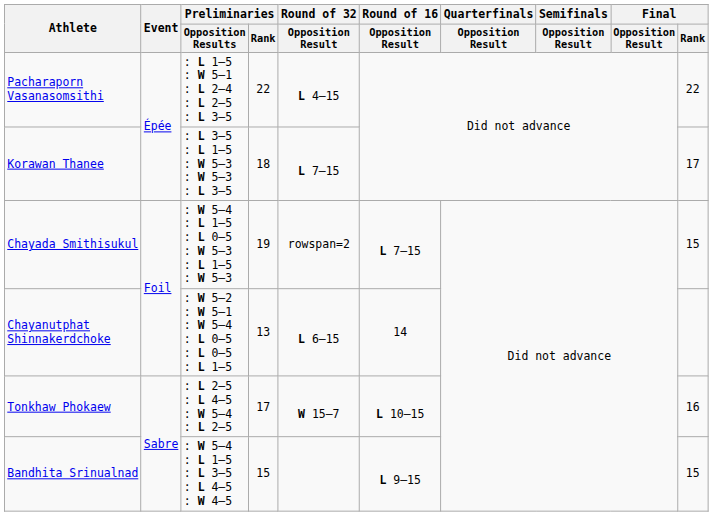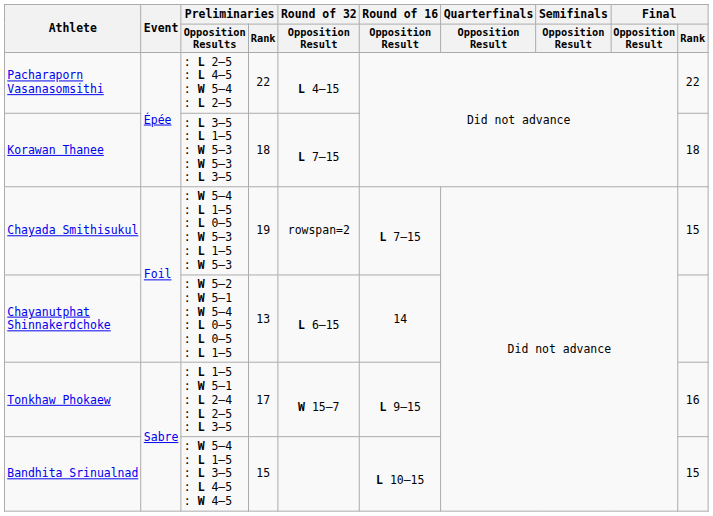(208, 89) : L 1–5 : W 5–1 : L 2–4 : L 2–5 : L 3–5 -> (208, 82) : L 2–5 : L 4–5 : W 5–4 : L 2–5
(693, 163) 17 -> (693, 150) 18
(208, 406) : L 2–5 : L 4–5 : W 5–4 : L 2–5 -> (208, 399) : L 1–5 : W 5–1 : L 2–4 : L 2–5 : L 3–5
(400, 413) L 10–15 -> (400, 406) L 9–15
(400, 480) L 9–15 -> (400, 480) L 10–15
